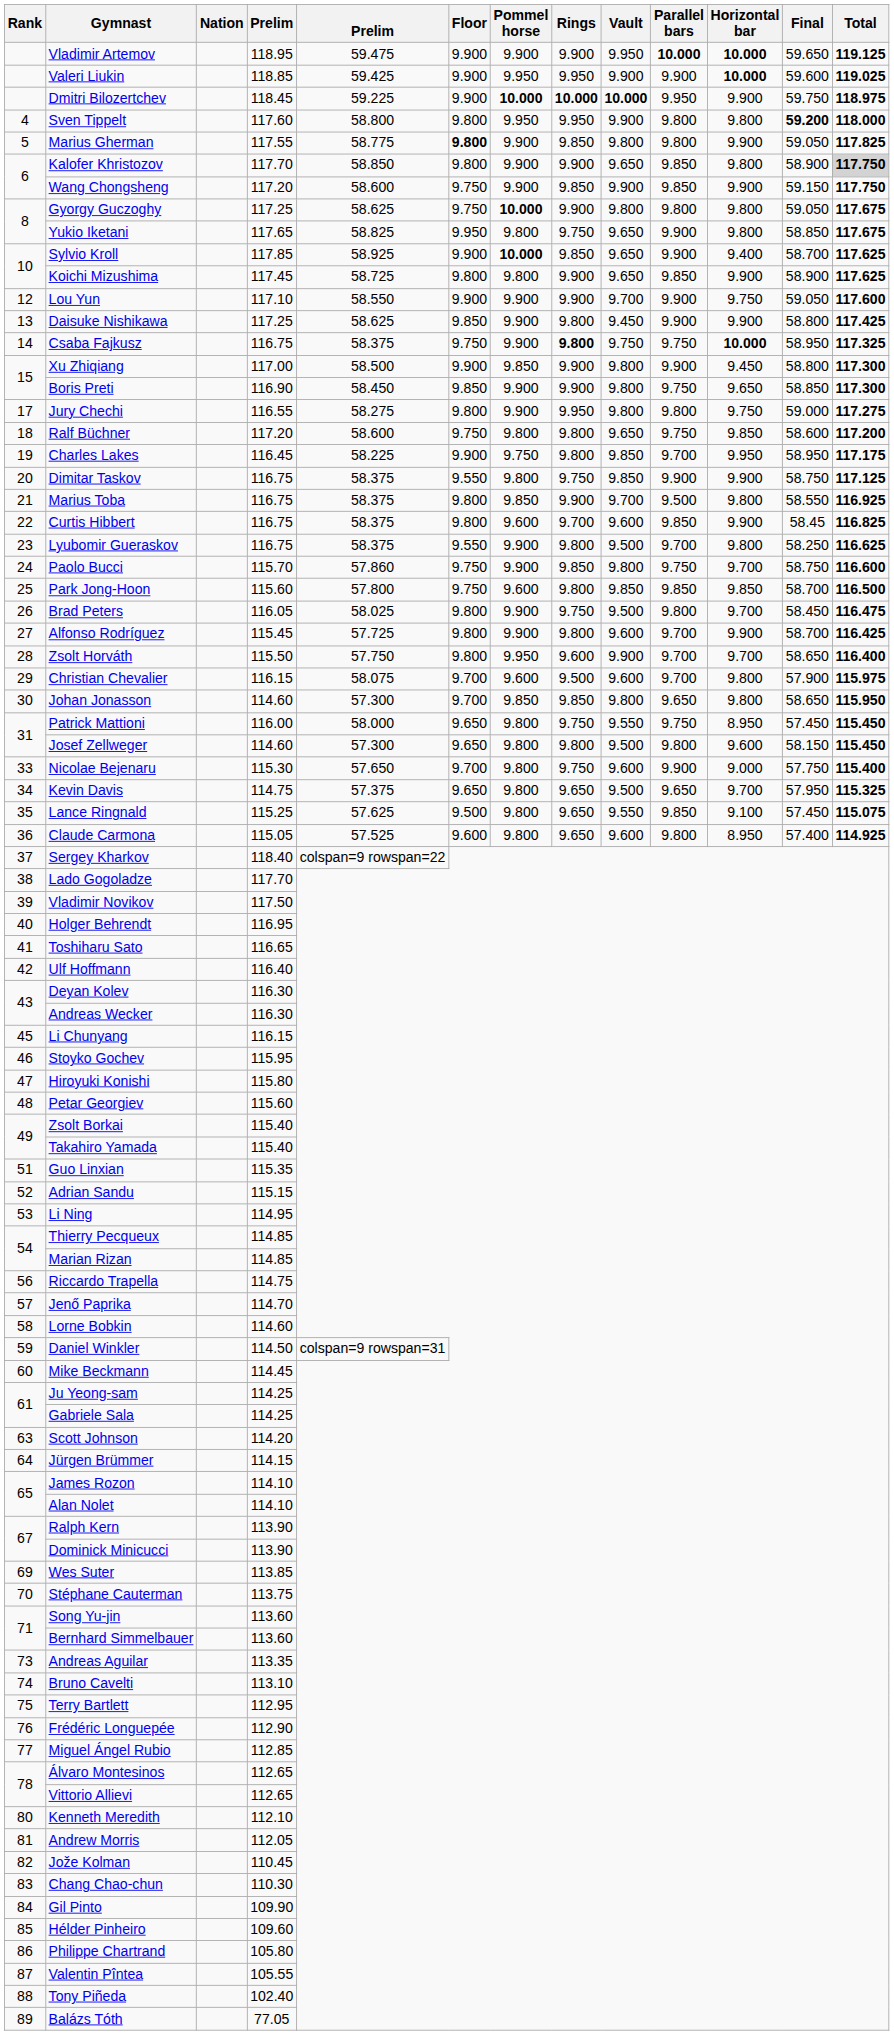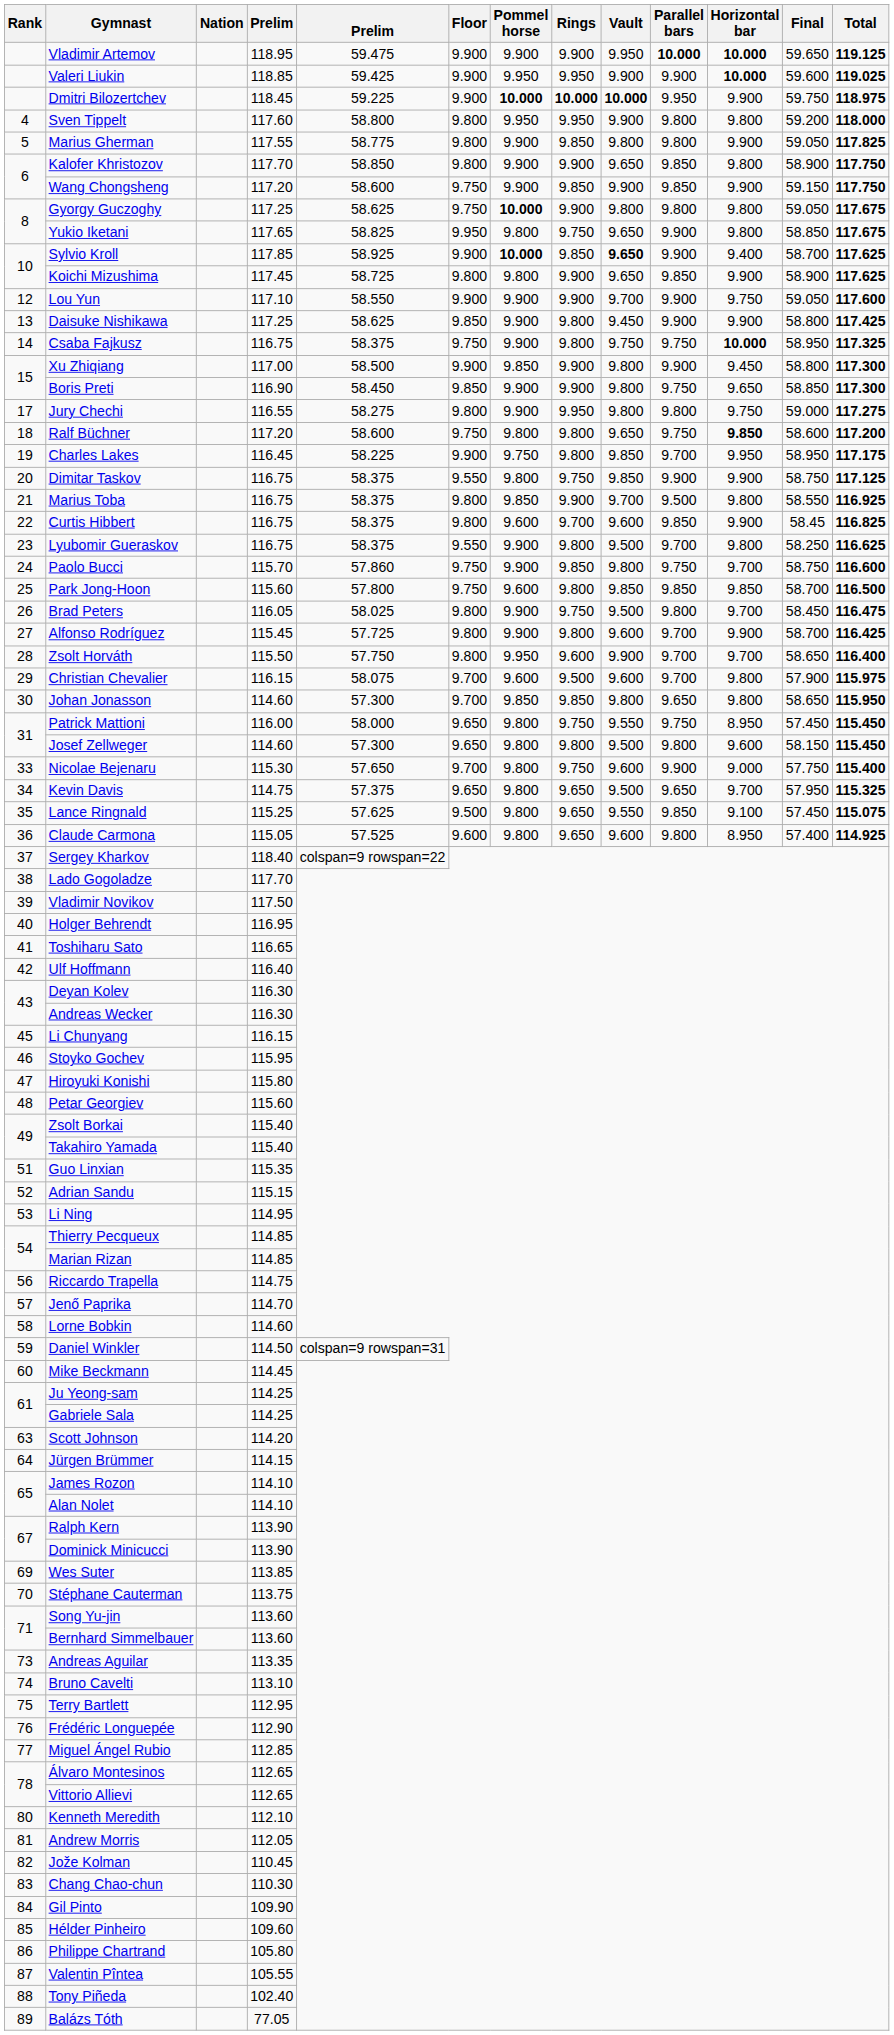(807, 120) bold -> (807, 120) normal
(469, 143) bold -> (469, 143) normal
(860, 165) lightgrey background -> (860, 165) no background
(626, 254) normal -> (626, 254) bold
(576, 344) bold -> (576, 344) normal
(745, 433) normal -> (745, 433) bold
